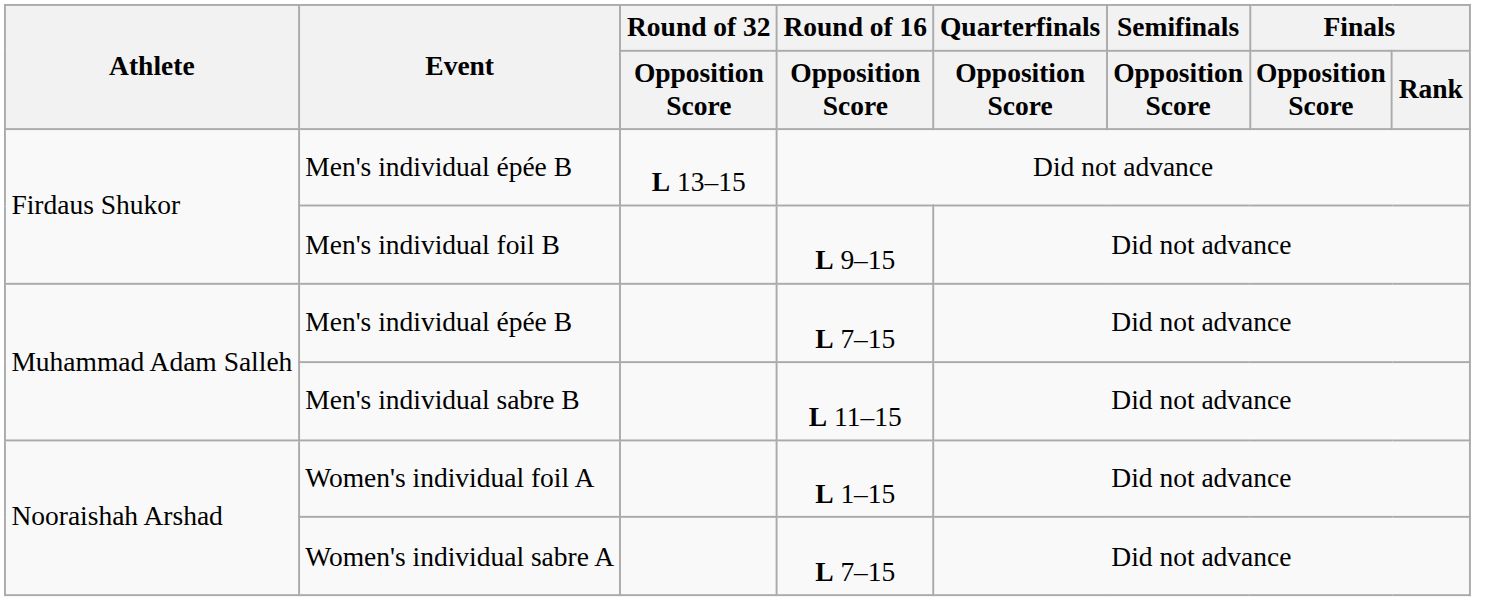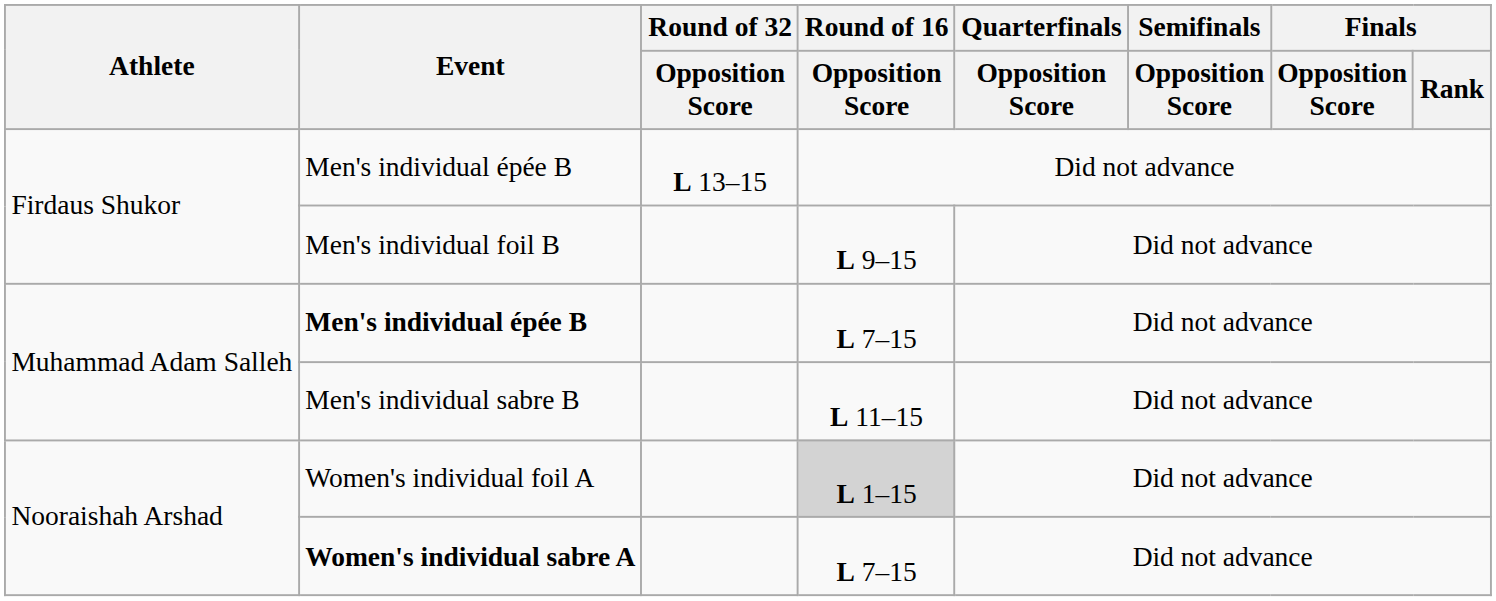(439, 322) normal -> (446, 322) bold
(855, 494) no background -> (877, 494) lightgrey background
(460, 556) normal -> (470, 556) bold
